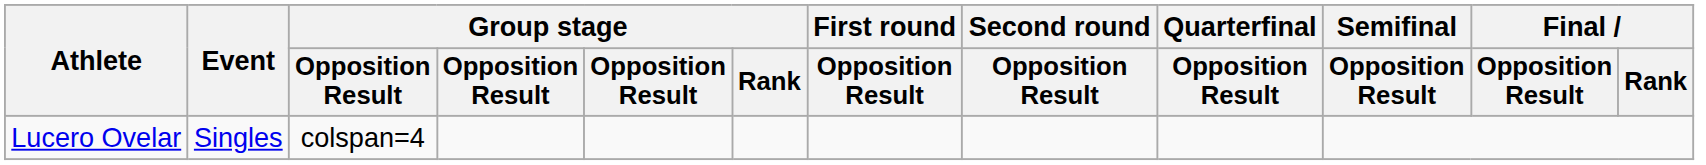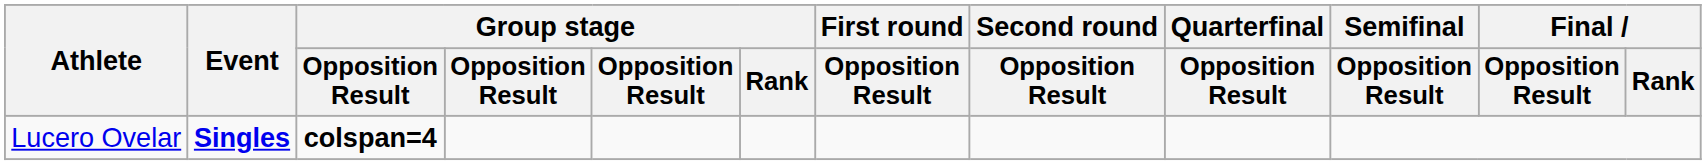(238, 138) normal -> (242, 138) bold
(363, 138) normal -> (370, 138) bold
